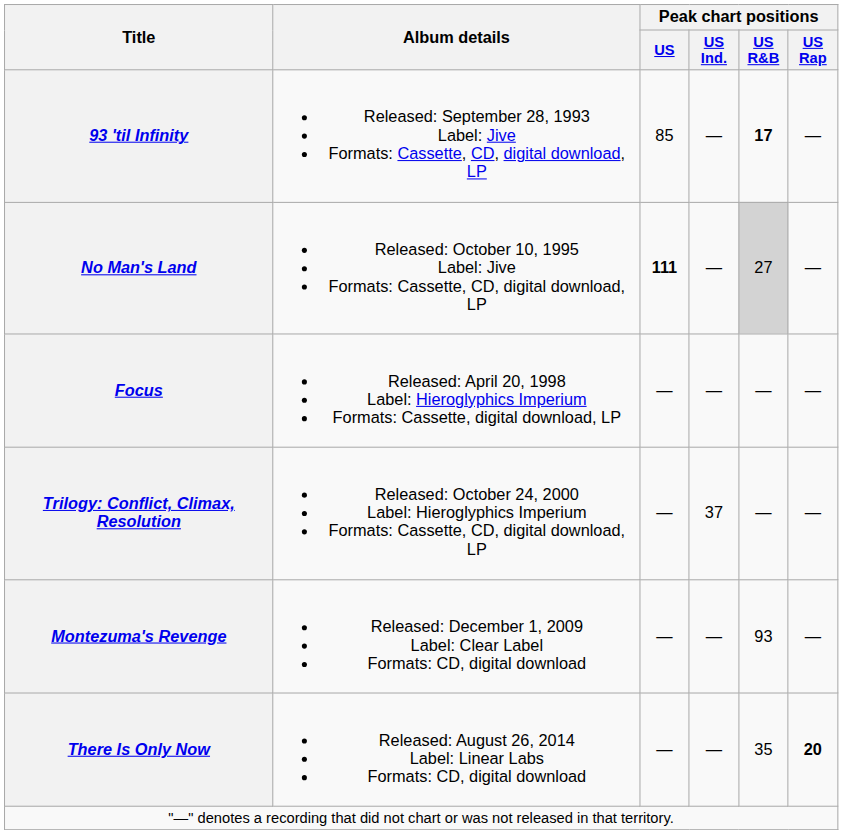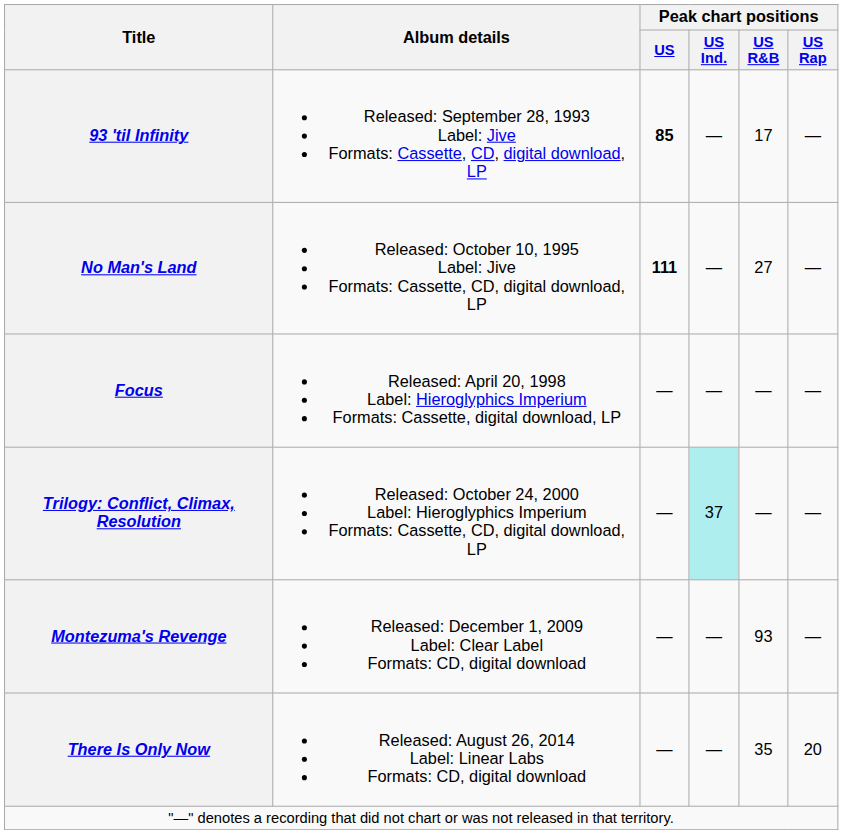(664, 135) normal -> (664, 135) bold
(763, 135) bold -> (763, 135) normal
(763, 267) lightgrey background -> (763, 267) no background
(714, 513) no background -> (714, 513) paleturquoise background
(813, 749) bold -> (813, 749) normal
